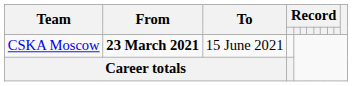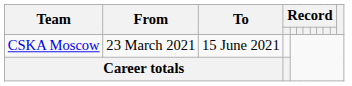(153, 45) bold -> (151, 45) normal
